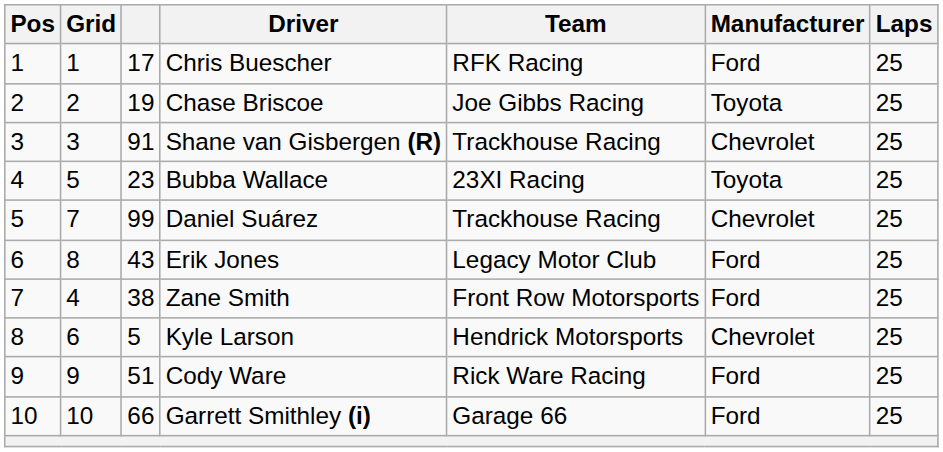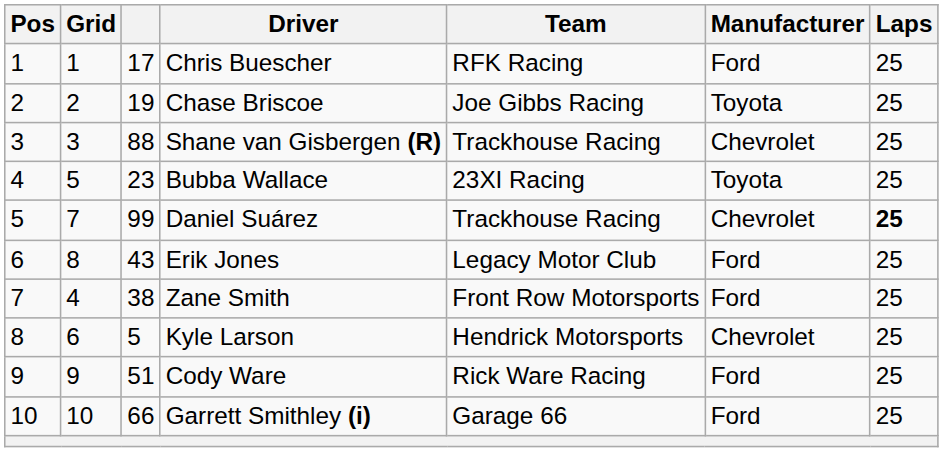(141, 141) 91 -> (141, 141) 88
(889, 219) normal -> (889, 219) bold
